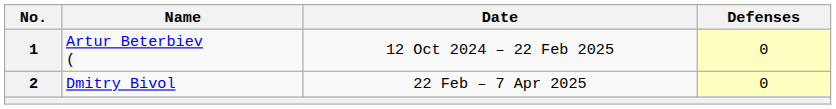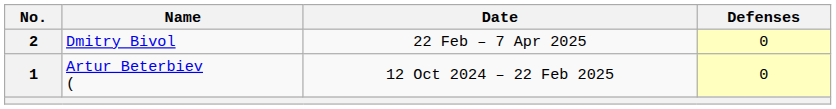rows swapped: (34, 51) <-> (34, 84)
